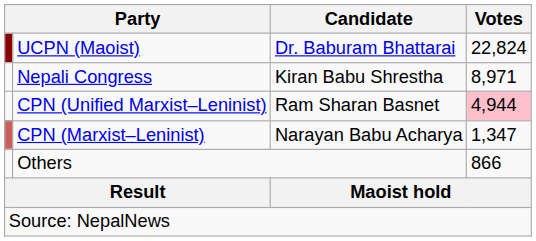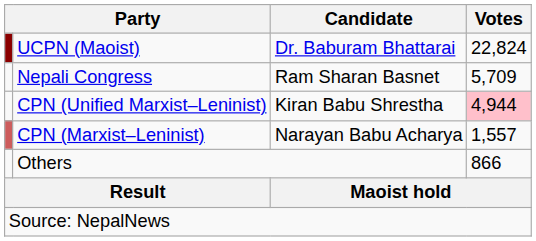(359, 76) Kiran Babu Shrestha -> (357, 76) Ram Sharan Basnet
(494, 76) 8,971 -> (494, 76) 5,709
(357, 105) Ram Sharan Basnet -> (359, 105) Kiran Babu Shrestha
(494, 134) 1,347 -> (494, 134) 1,557
